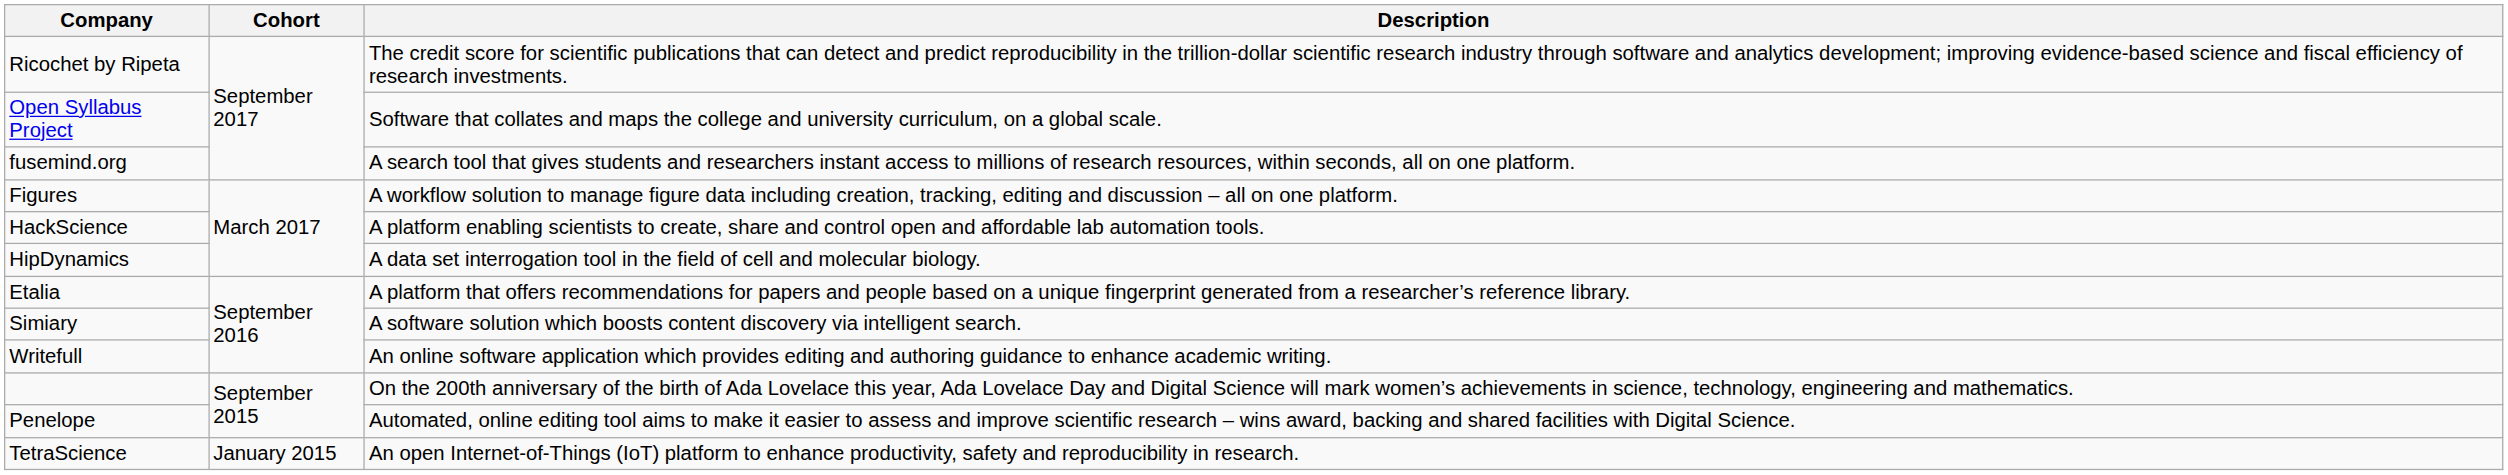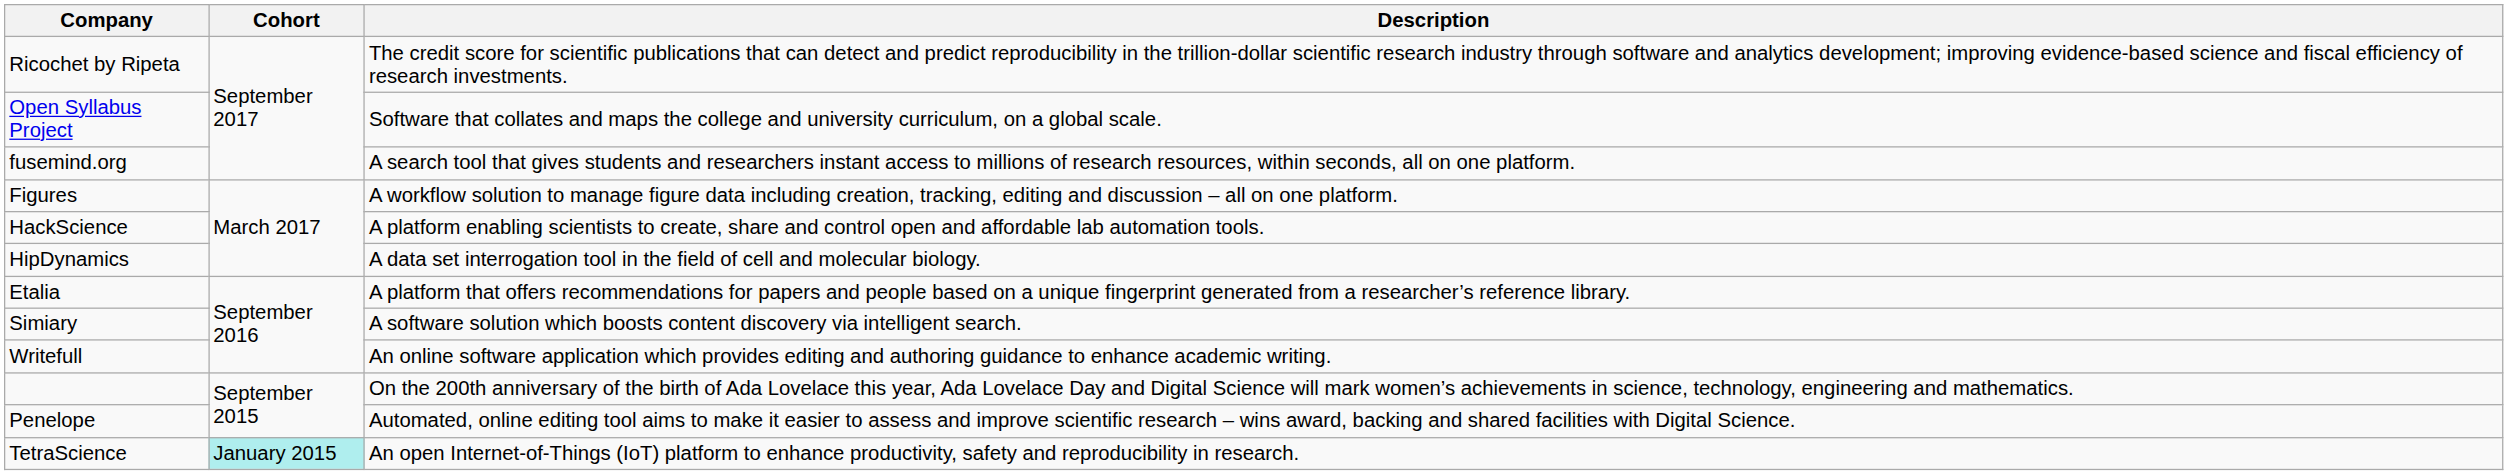(275, 453) no background -> (275, 453) paleturquoise background
